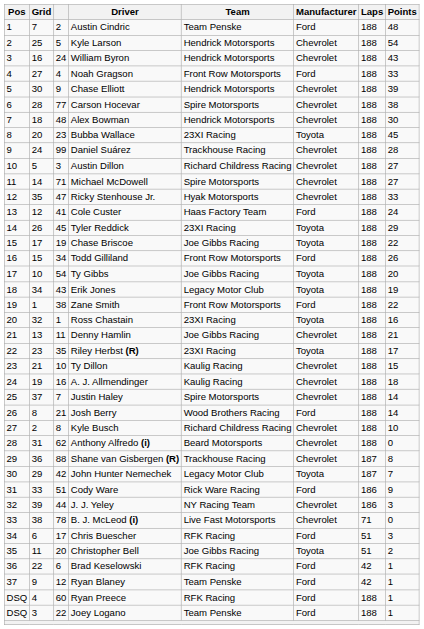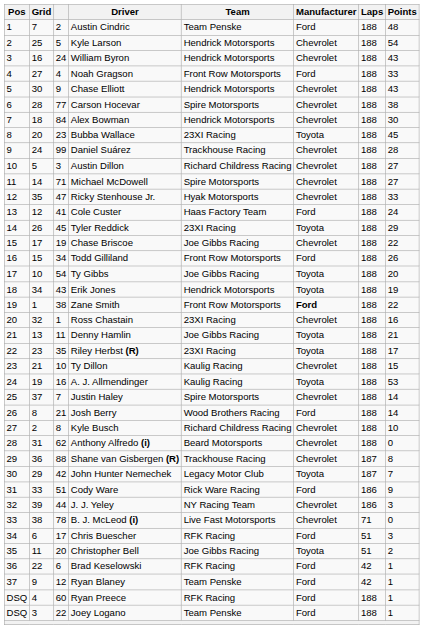(393, 88) 39 -> (393, 88) 43
(61, 119) 48 -> (61, 119) 84
(310, 242) Toyota -> (316, 242) Chevrolet
(224, 289) Legacy Motor Club -> (229, 289) Hendrick Motorsports
(306, 304) normal -> (307, 304) bold
(310, 319) Toyota -> (316, 319) Chevrolet
(316, 335) Chevrolet -> (310, 335) Toyota
(316, 381) Chevrolet -> (310, 381) Toyota
(393, 381) 18 -> (393, 381) 53
